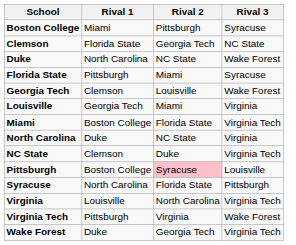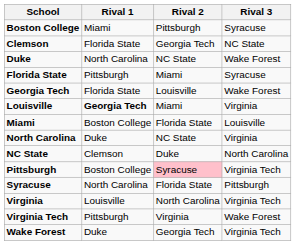(103, 91) Clemson -> (112, 91) Florida State
(113, 106) normal -> (115, 106) bold
(253, 122) Virginia Tech -> (245, 122) Louisville
(253, 153) Virginia Tech -> (256, 153) North Carolina
(245, 169) Louisville -> (253, 169) Virginia Tech
